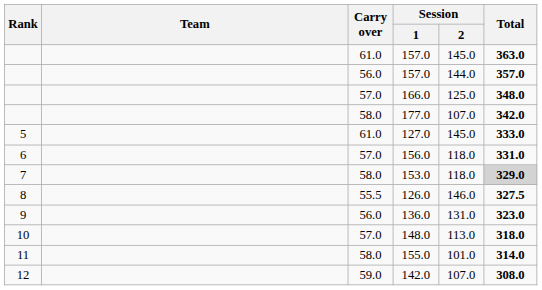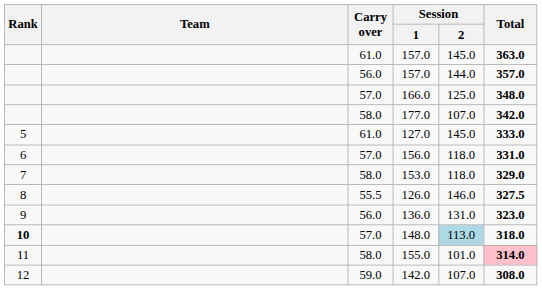(510, 174) lightgrey background -> (510, 174) no background
(23, 235) normal -> (23, 235) bold
(461, 235) no background -> (461, 235) lightblue background
(510, 255) no background -> (510, 255) pink background
